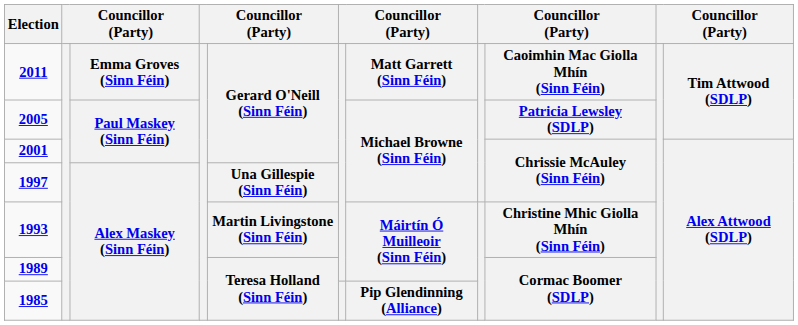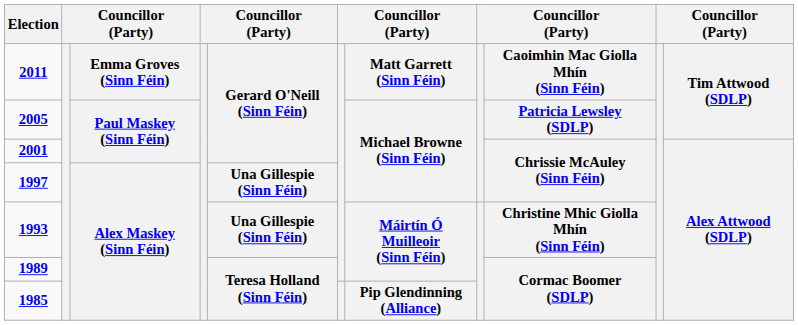(273, 229) Martin Livingstone (Sinn Féin) -> (272, 229) Una Gillespie (Sinn Féin)
